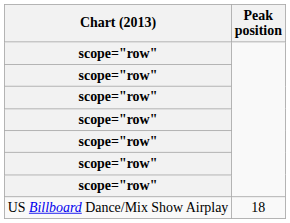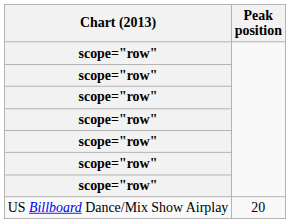(258, 207) 18 -> (258, 207) 20
